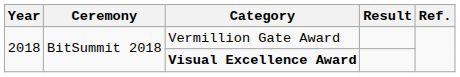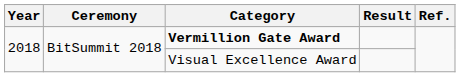(254, 38) normal -> (254, 38) bold
(262, 60) bold -> (262, 60) normal
